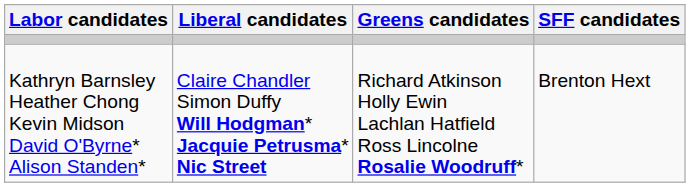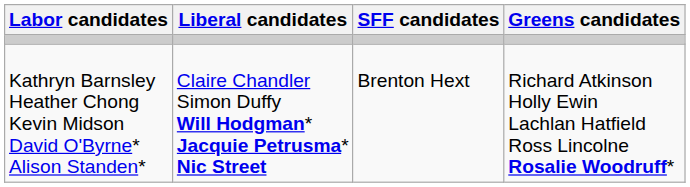columns swapped: (443, 19) <-> (609, 19)
